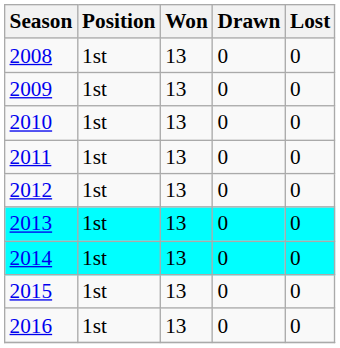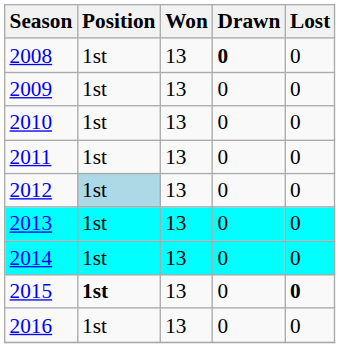(223, 55) normal -> (223, 55) bold
(94, 190) no background -> (94, 190) lightblue background
(94, 291) normal -> (95, 291) bold
(295, 291) normal -> (295, 291) bold
